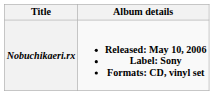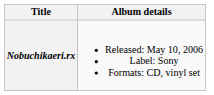(143, 61) bold -> (141, 61) normal
